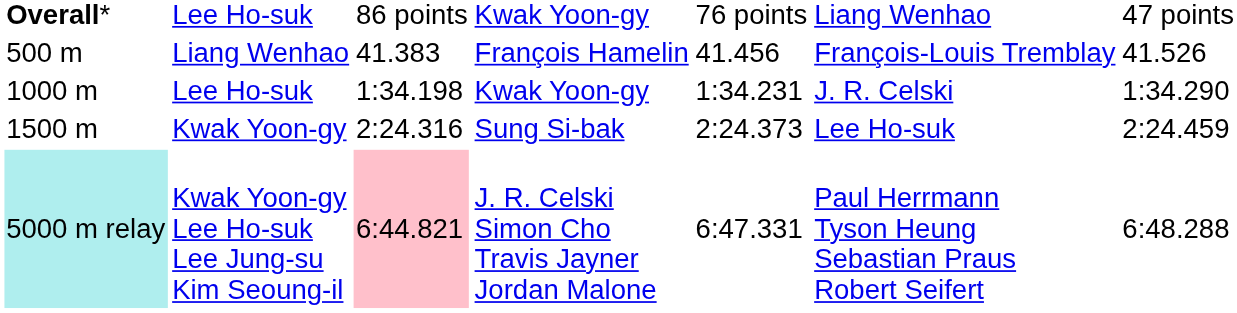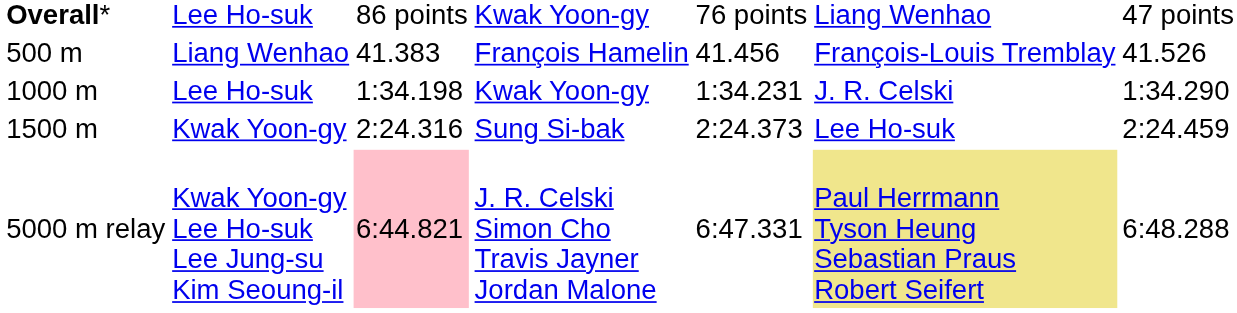(86, 228) paleturquoise background -> (86, 228) no background
(915, 244) no background -> (915, 244) khaki background
